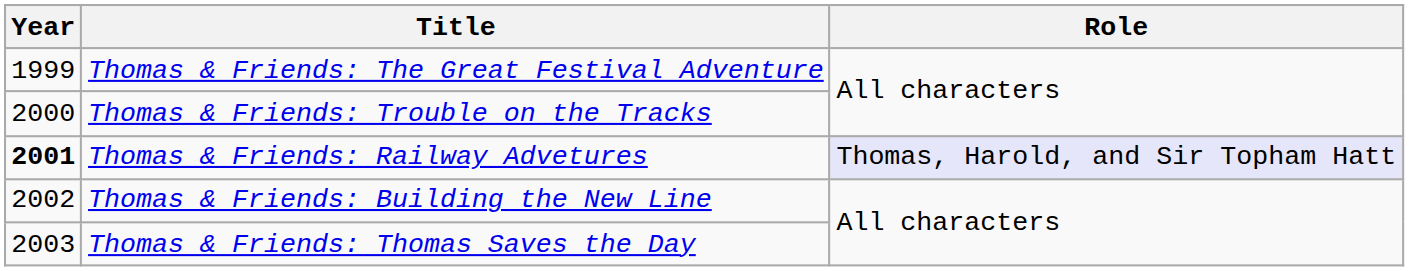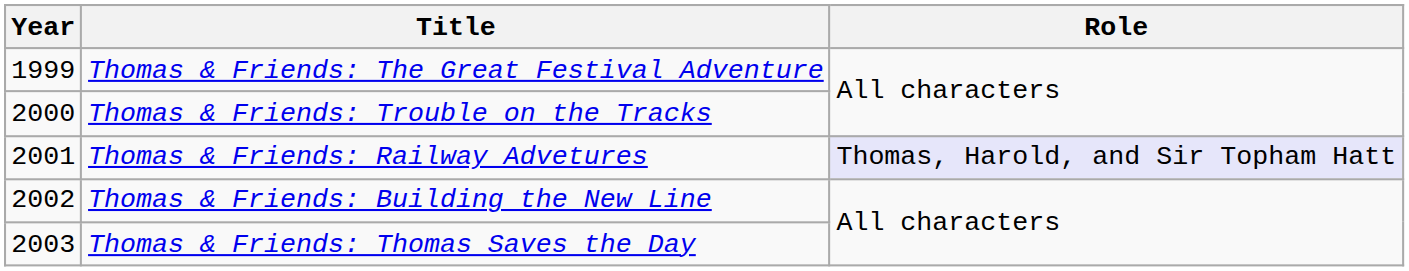(43, 157) bold -> (43, 157) normal
